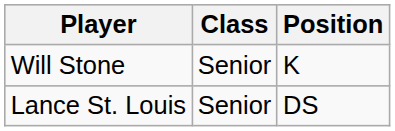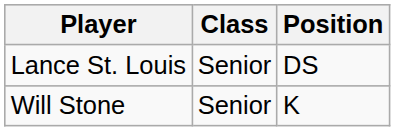rows swapped: (68, 65) <-> (98, 105)
